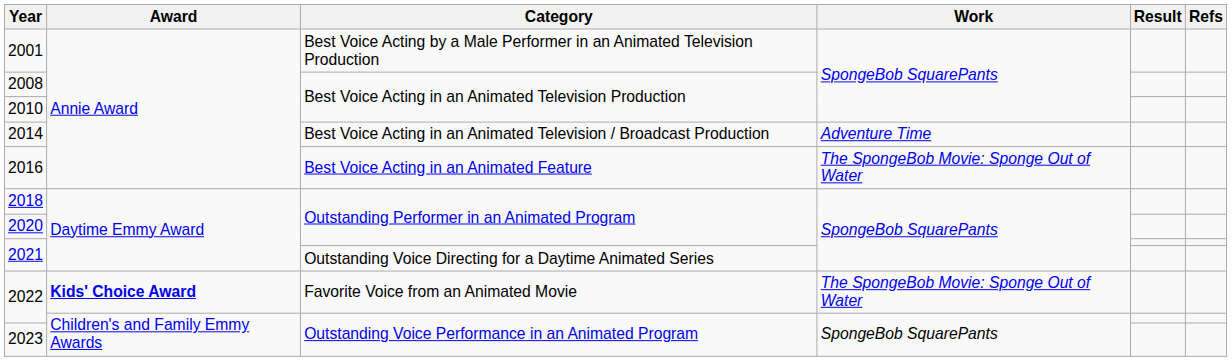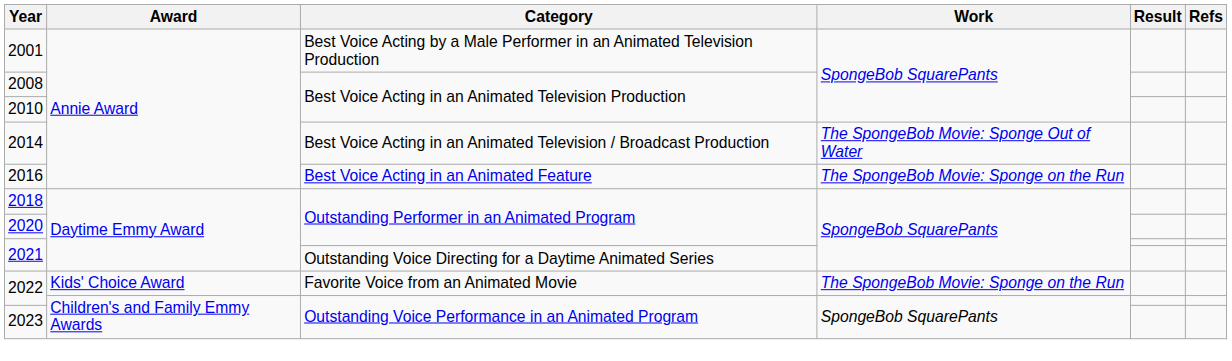(876, 134) Adventure Time -> (955, 142) The SpongeBob Movie: Sponge Out of Water
(955, 167) The SpongeBob Movie: Sponge Out of Water -> (972, 176) The SpongeBob Movie: Sponge on the Run
(123, 292) bold -> (117, 283) normal
(955, 292) The SpongeBob Movie: Sponge Out of Water -> (972, 283) The SpongeBob Movie: Sponge on the Run
